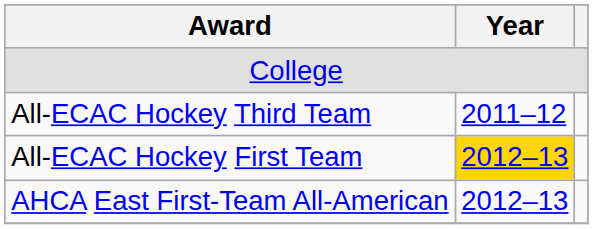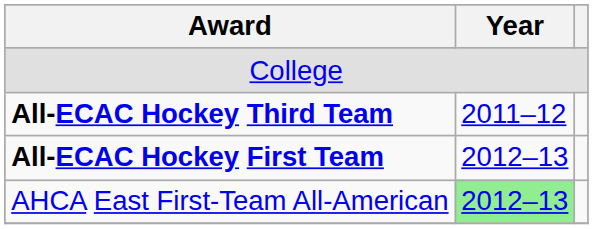(191, 113) normal -> (202, 113) bold
(187, 157) normal -> (198, 157) bold
(515, 157) gold background -> (515, 157) no background
(515, 200) no background -> (515, 200) lightgreen background
